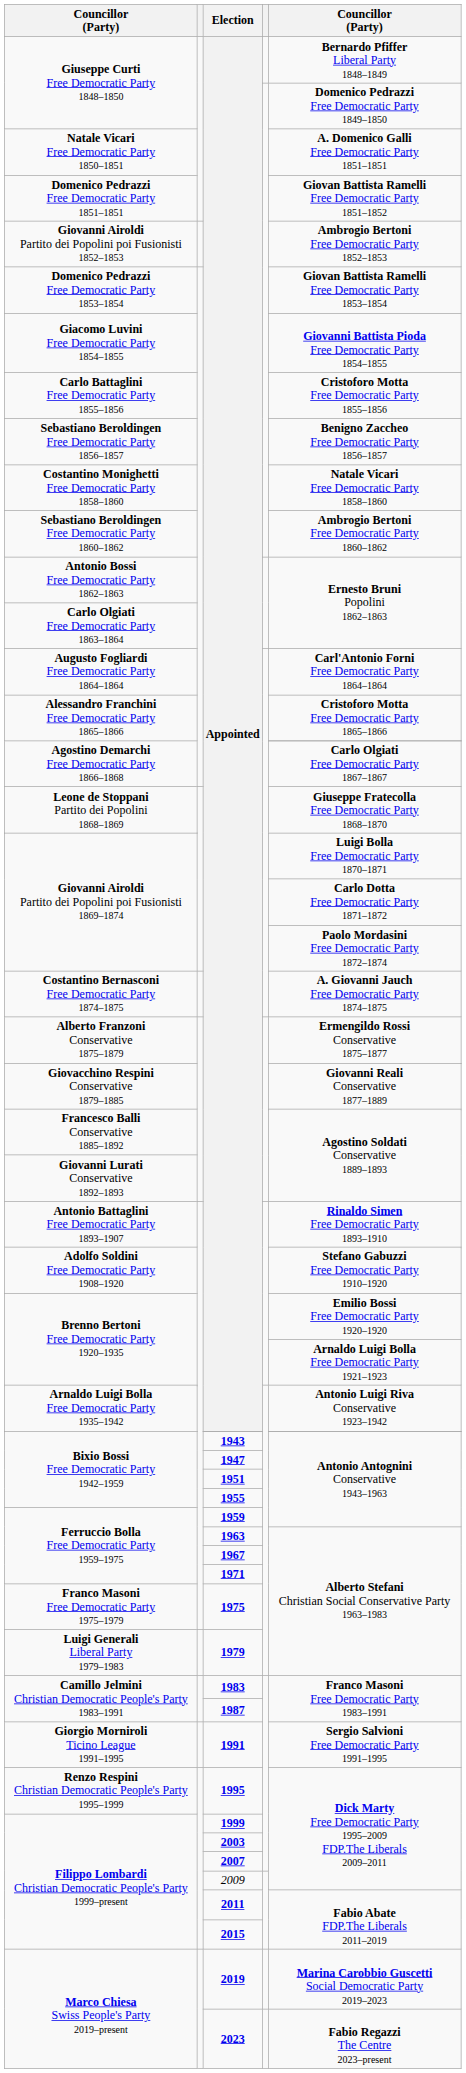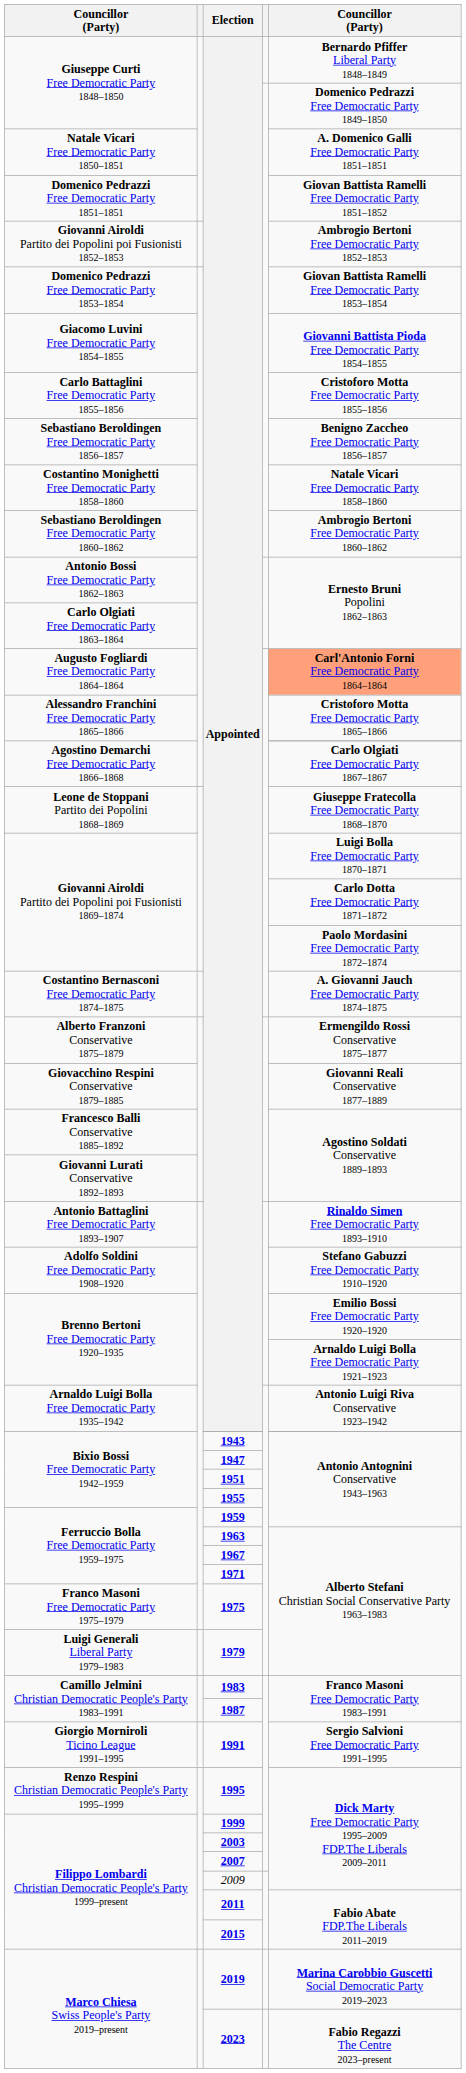(365, 671) no background -> (365, 671) lightsalmon background
